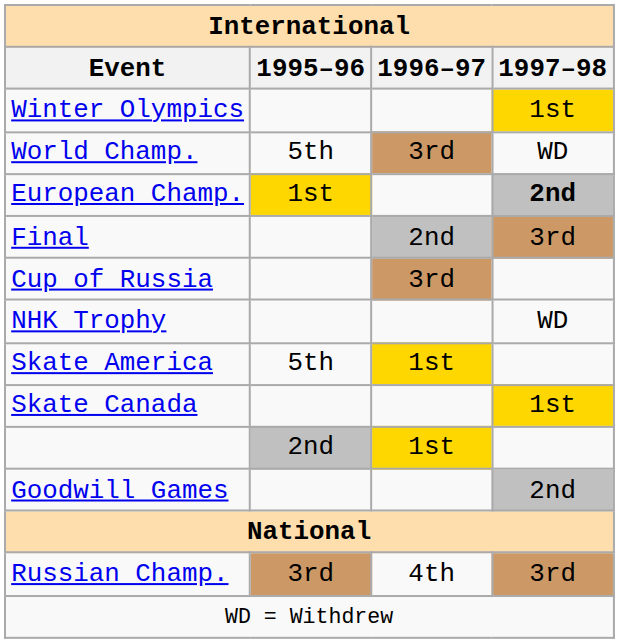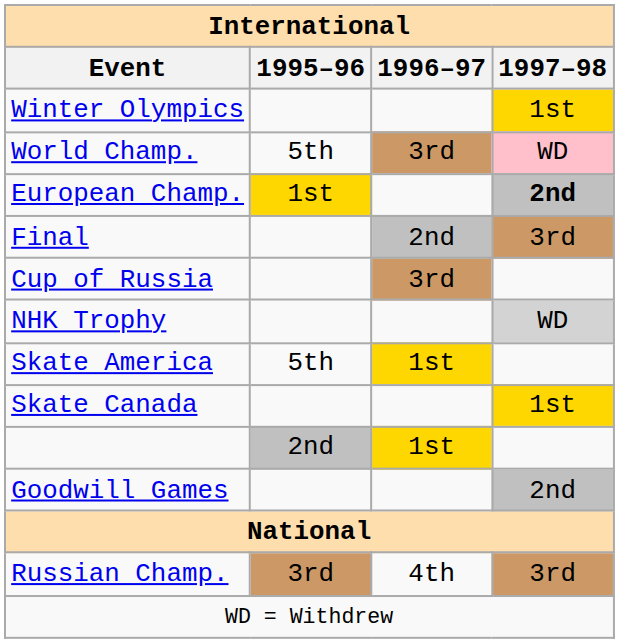(553, 153) no background -> (553, 153) pink background
(553, 321) no background -> (553, 321) lightgrey background
